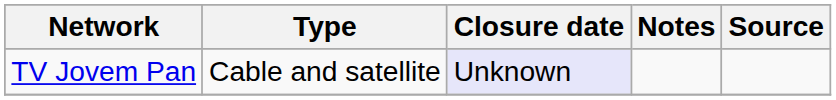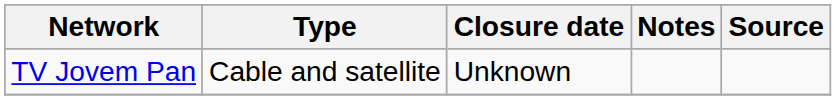(512, 71) lavender background -> (512, 71) no background
